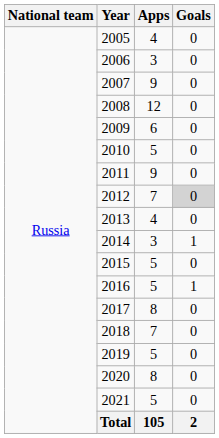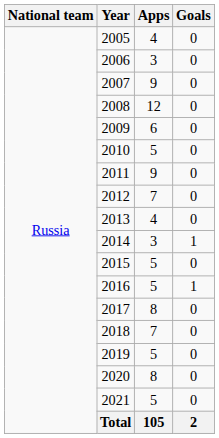(193, 196) lightgrey background -> (193, 196) no background
